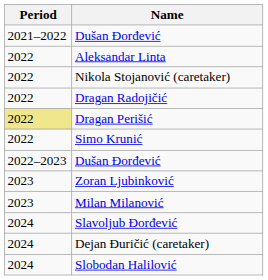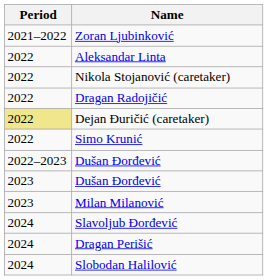(118, 35) Dušan Đorđević -> (124, 35) Zoran Ljubinković
(114, 118) Dragan Perišić -> (142, 118) Dejan Đuričić (caretaker)
(124, 181) Zoran Ljubinković -> (118, 181) Dušan Đorđević
(142, 243) Dejan Đuričić (caretaker) -> (114, 243) Dragan Perišić
